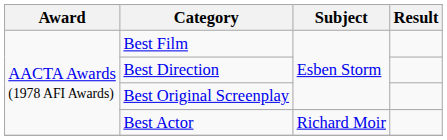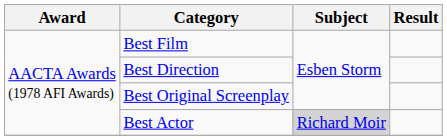(341, 122) no background -> (341, 122) lightgrey background
